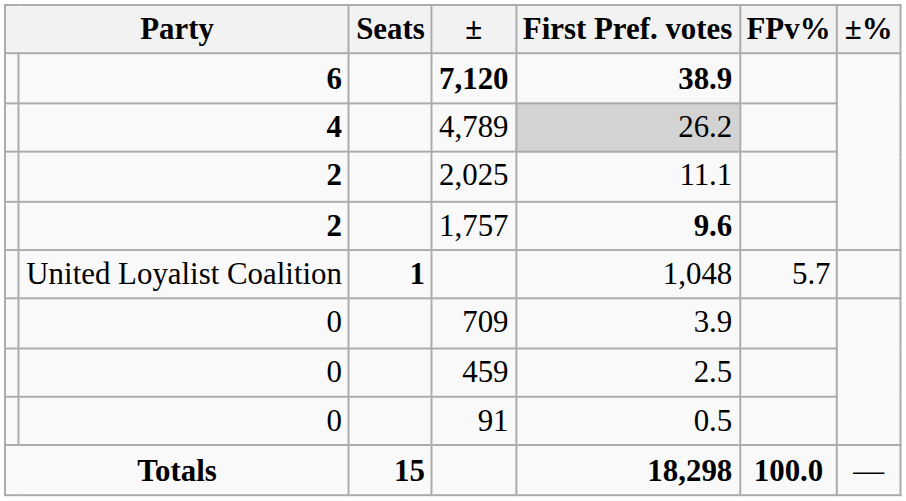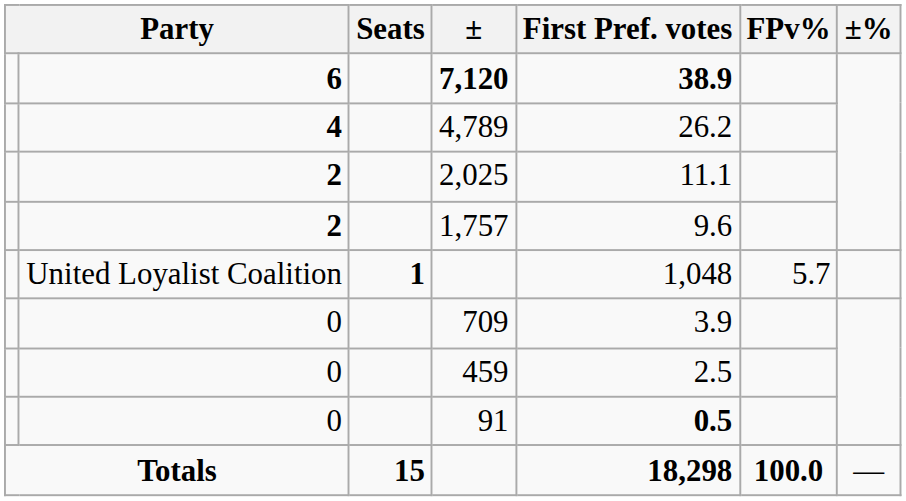(705, 126) lightgrey background -> (705, 126) no background
(713, 224) bold -> (713, 224) normal
(713, 420) normal -> (713, 420) bold
